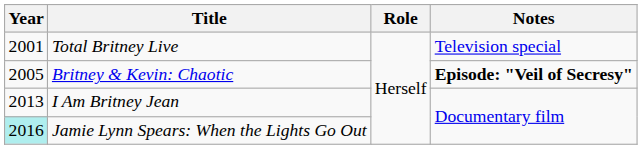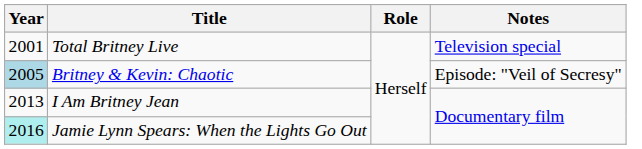(26, 74) no background -> (26, 74) lightblue background
(534, 74) bold -> (528, 74) normal
